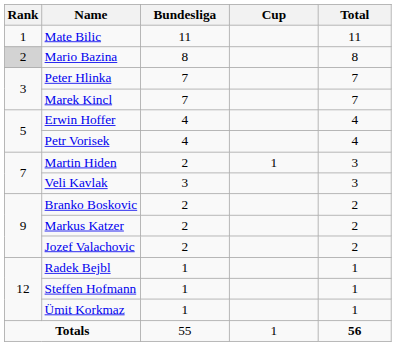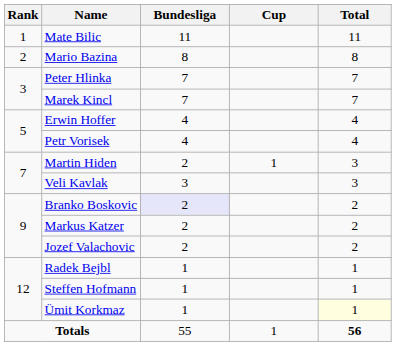(23, 57) lightgrey background -> (23, 57) no background
(185, 204) no background -> (185, 204) lavender background
(355, 309) no background -> (355, 309) lightyellow background
